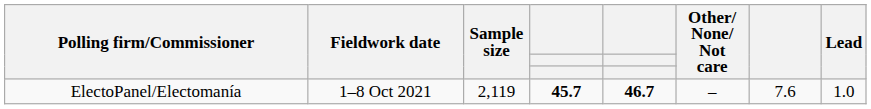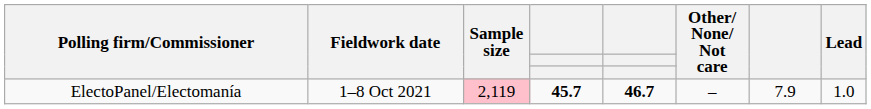(496, 91) no background -> (496, 91) pink background
(785, 91) 7.6 -> (785, 91) 7.9
